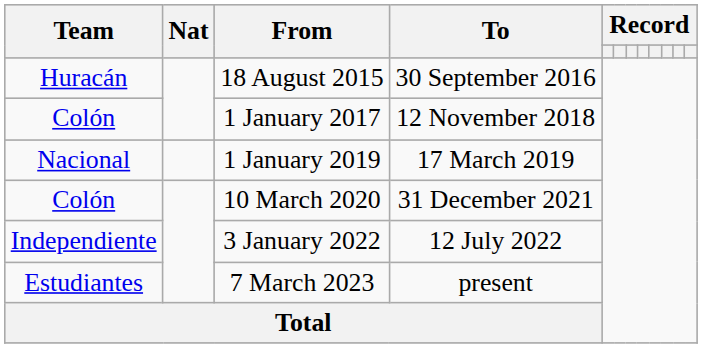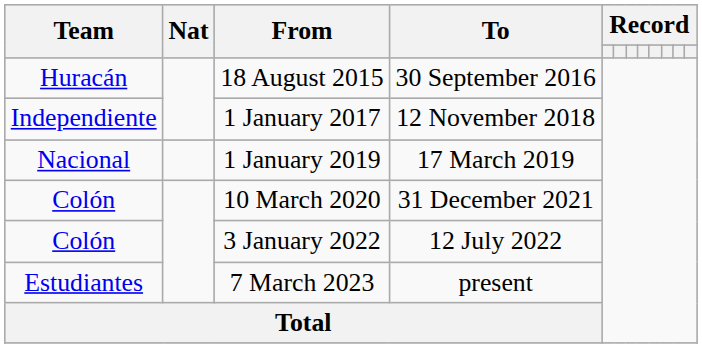(84, 118) Colón -> (84, 118) Independiente
(84, 241) Independiente -> (84, 241) Colón
